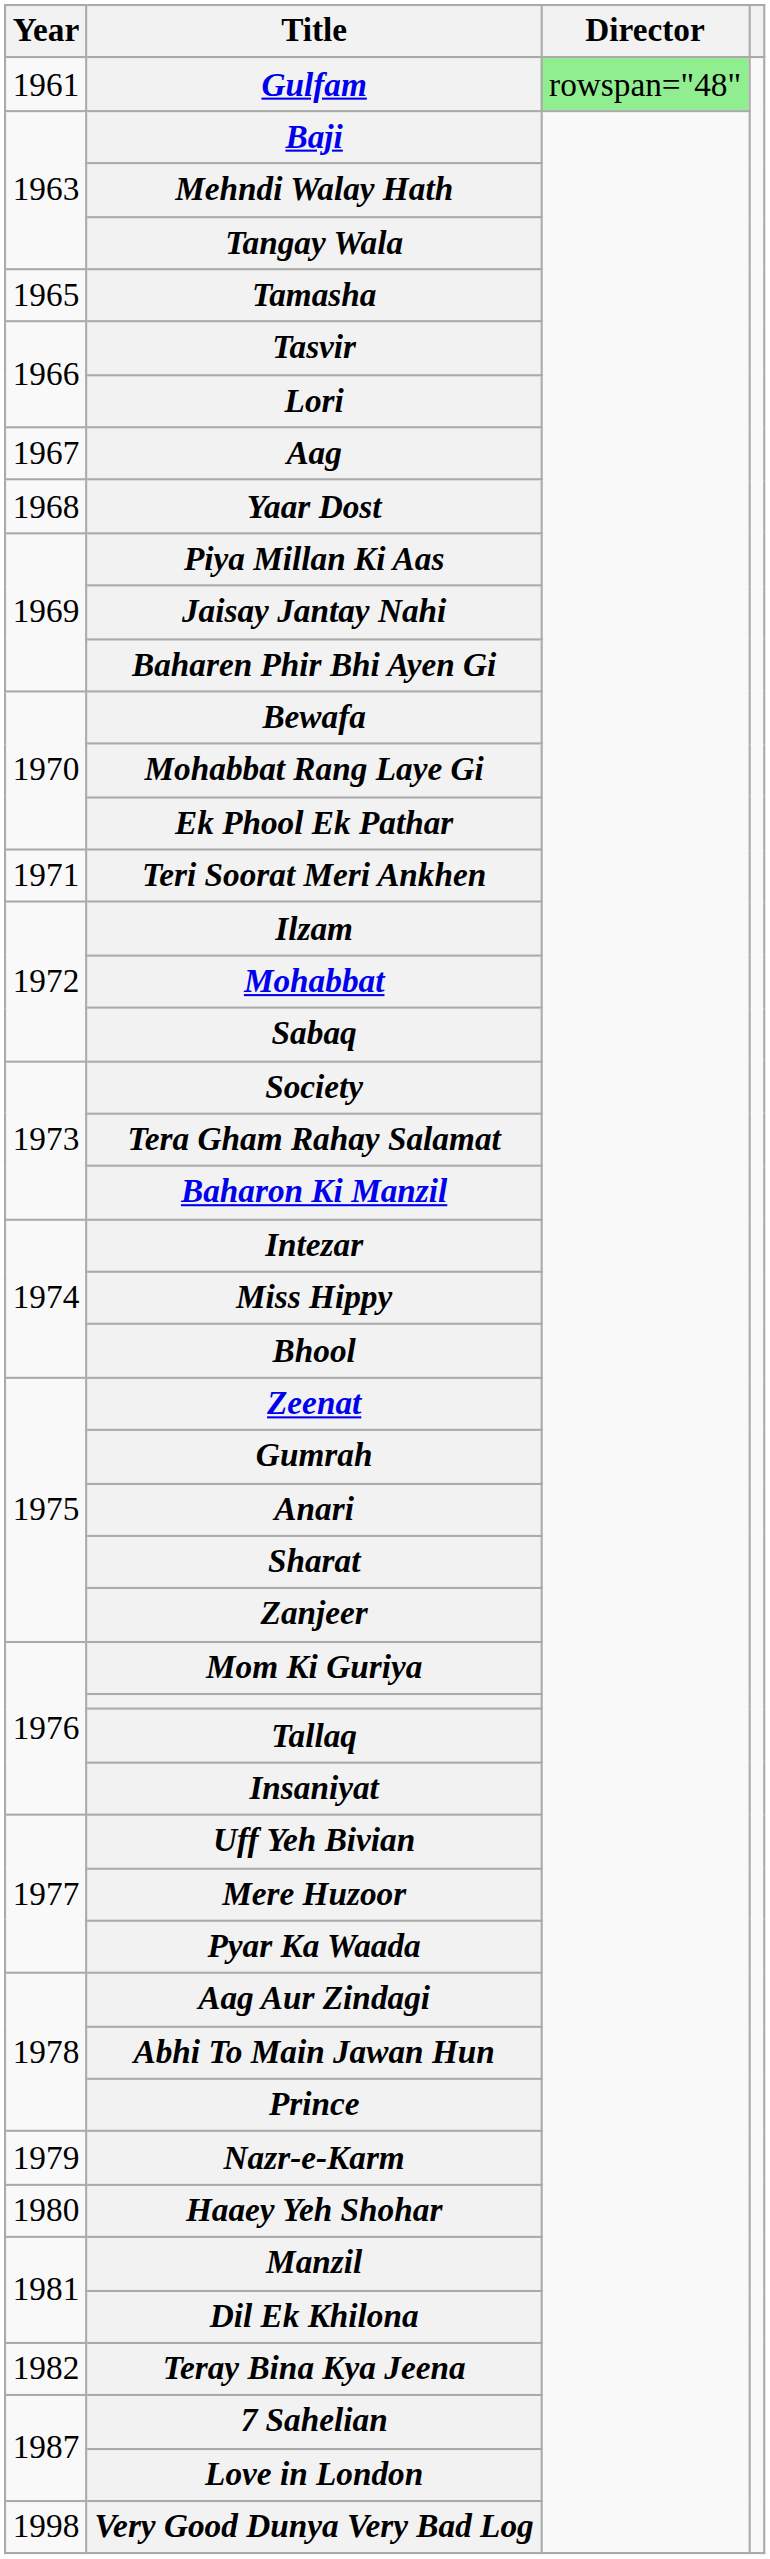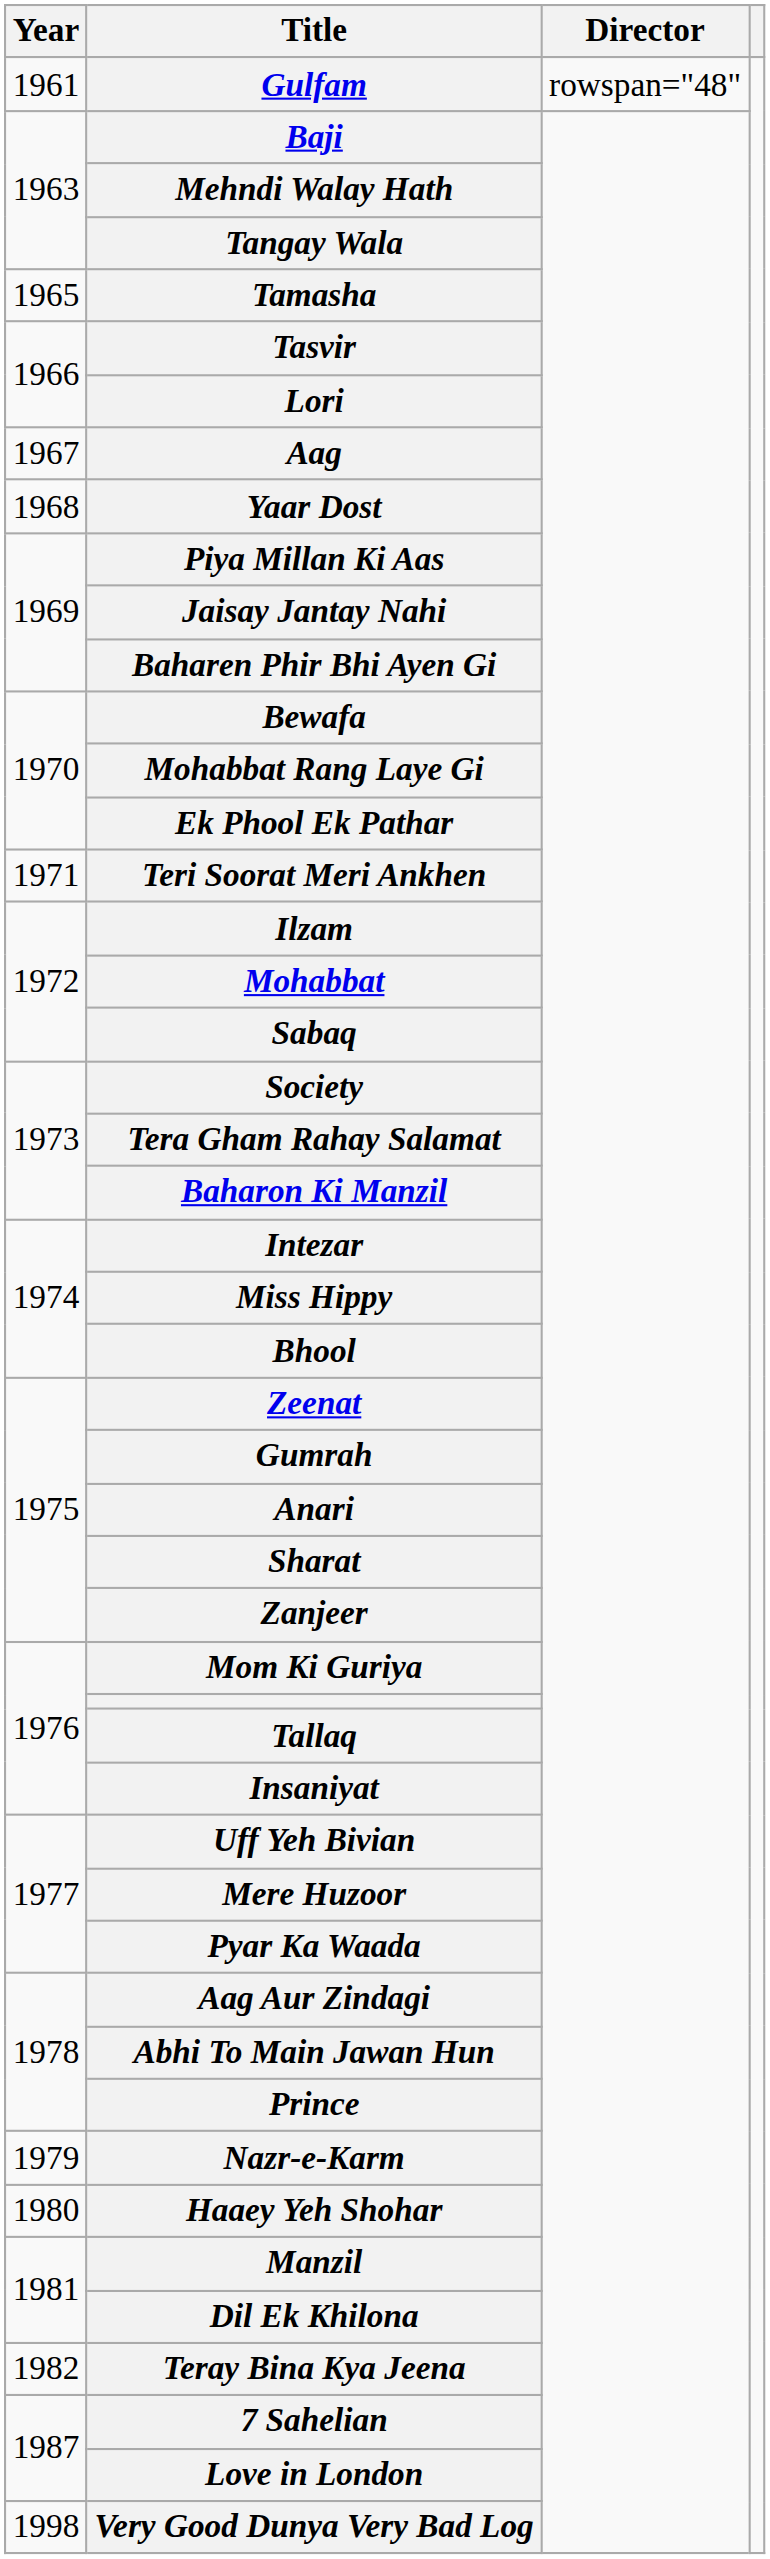(645, 83) lightgreen background -> (645, 83) no background
